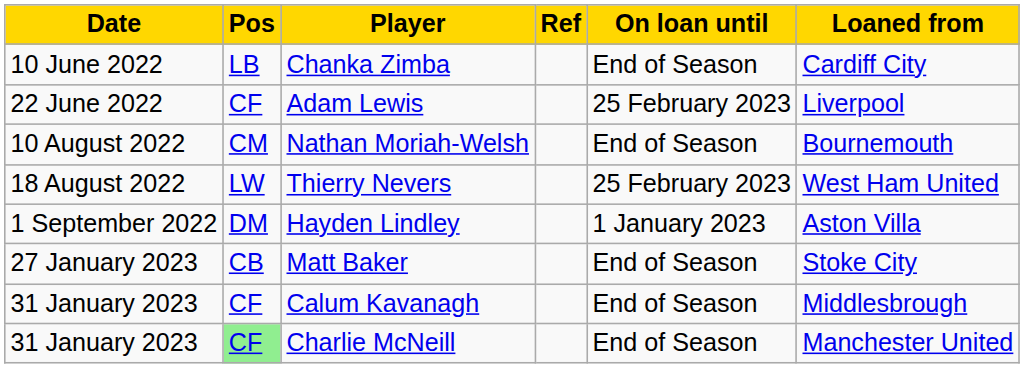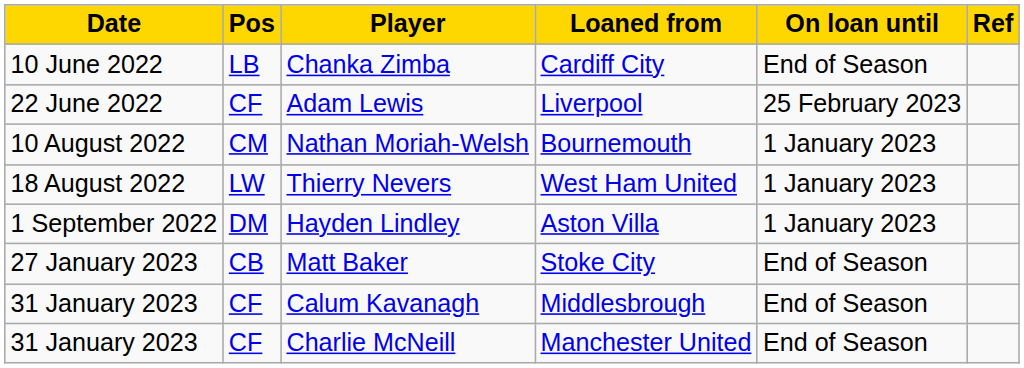columns swapped: (908, 24) <-> (561, 24)
(675, 143) End of Season -> (850, 143) 1 January 2023
(692, 183) 25 February 2023 -> (850, 183) 1 January 2023
(246, 343) lightgreen background -> (246, 343) no background
